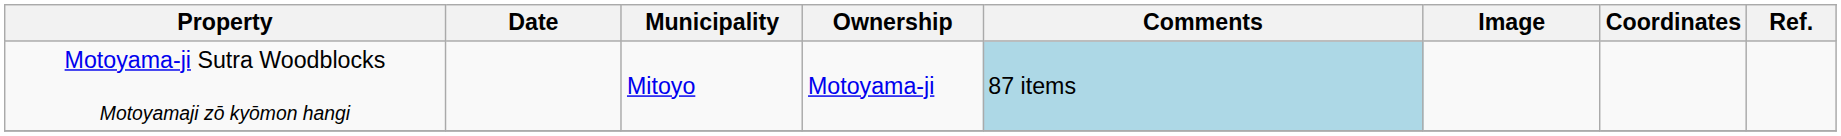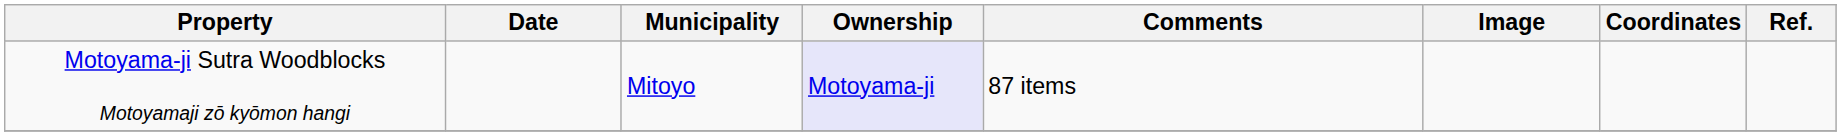(871, 85) no background -> (871, 85) lavender background
(1032, 85) lightblue background -> (1032, 85) no background
